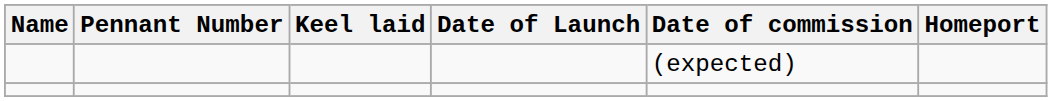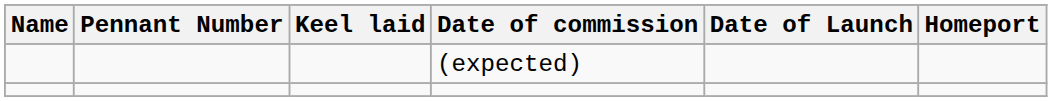columns swapped: (539, 25) <-> (782, 25)
